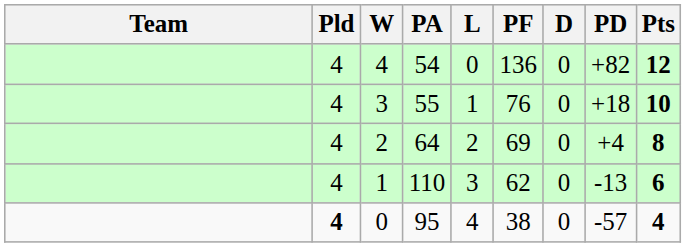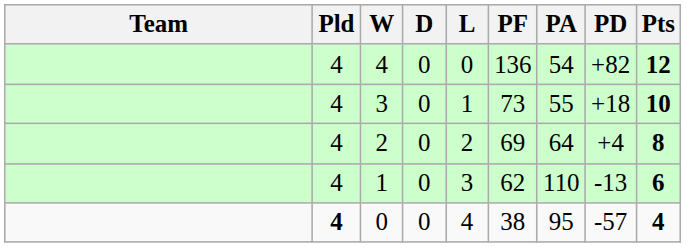columns swapped: (564, 24) <-> (427, 24)
(518, 103) 76 -> (513, 103) 73
